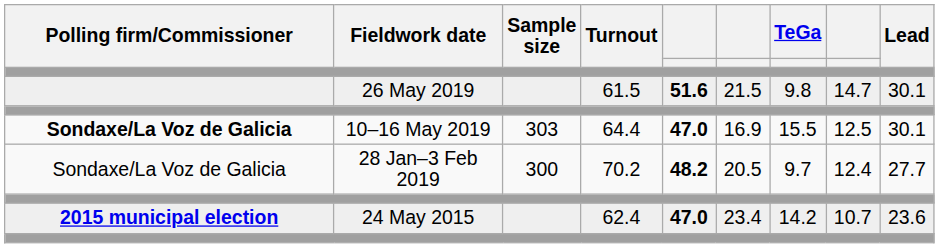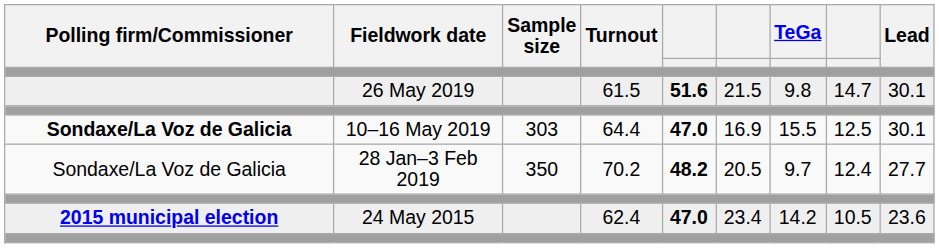(542, 169) 300 -> (542, 169) 350
(853, 218) 10.7 -> (853, 218) 10.5
